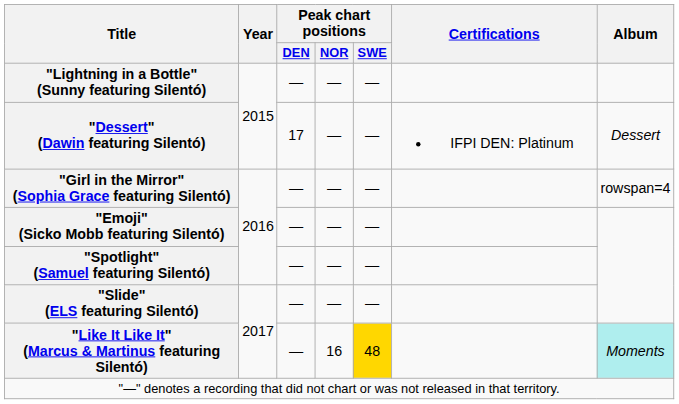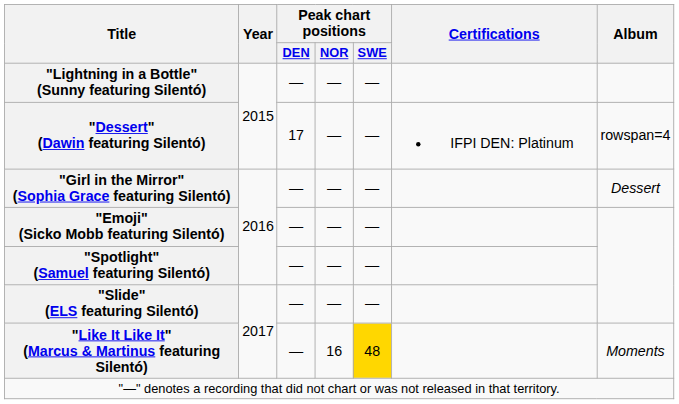(635, 135) Dessert -> (635, 135) rowspan=4
(635, 188) rowspan=4 -> (635, 188) Dessert
(635, 350) paleturquoise background -> (635, 350) no background
